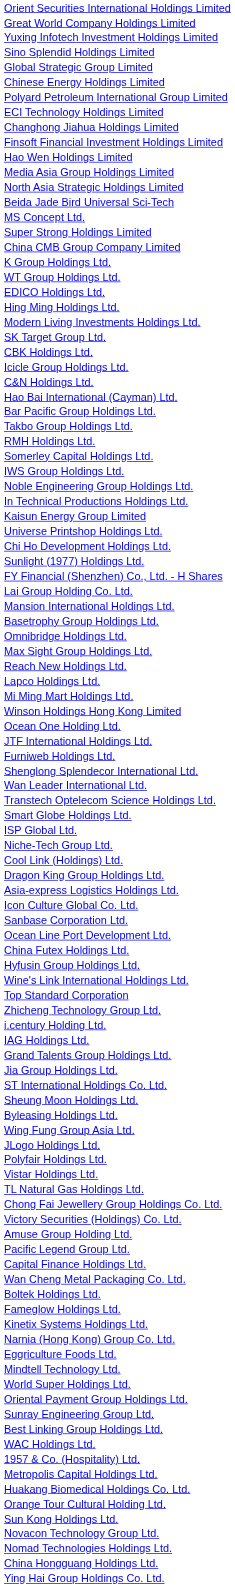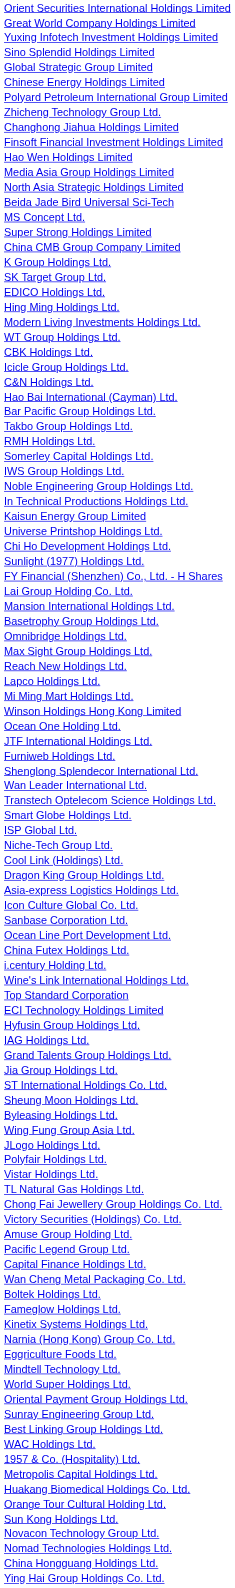(84, 113) ECI Technology Holdings Limited -> (83, 113) Zhicheng Technology Group Ltd.
(62, 277) WT Group Holdings Ltd. -> (55, 277) SK Target Group Ltd.
(55, 337) SK Target Group Ltd. -> (62, 337) WT Group Holdings Ltd.
(72, 965) Hyfusin Group Holdings Ltd. -> (55, 965) i.century Holding Ltd.
(83, 1010) Zhicheng Technology Group Ltd. -> (84, 1010) ECI Technology Holdings Limited
(55, 1025) i.century Holding Ltd. -> (72, 1025) Hyfusin Group Holdings Ltd.
